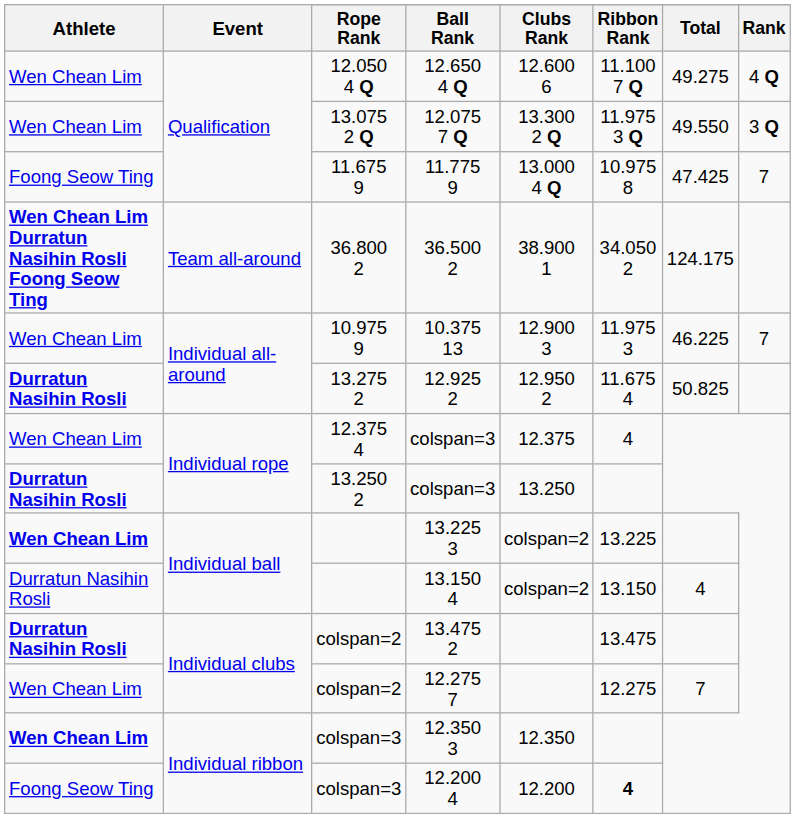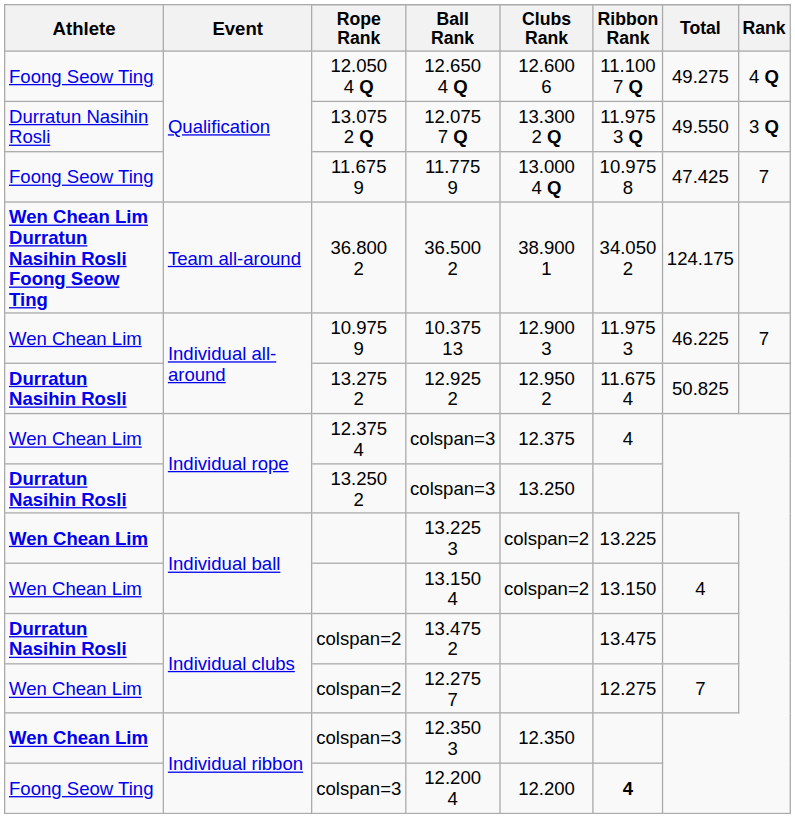(75, 77) Wen Chean Lim -> (81, 77) Foong Seow Ting
(75, 127) Wen Chean Lim -> (79, 127) Durratun Nasihin Rosli
(79, 589) Durratun Nasihin Rosli -> (75, 589) Wen Chean Lim
